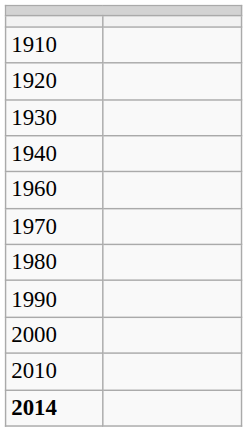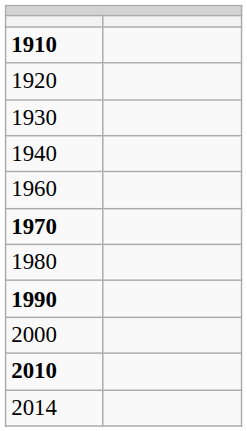(34, 44) normal -> (34, 44) bold
(34, 226) normal -> (34, 226) bold
(34, 298) normal -> (34, 298) bold
(34, 371) normal -> (34, 371) bold
(34, 407) bold -> (34, 407) normal
